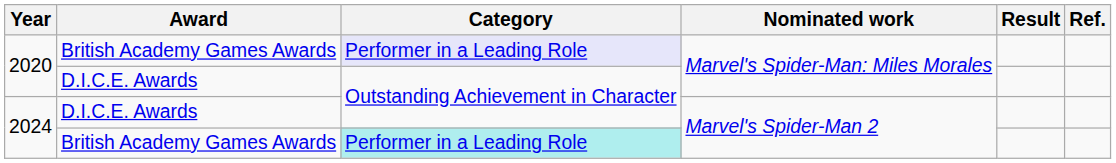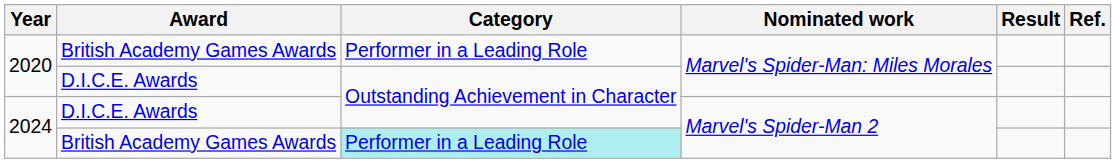(466, 50) lavender background -> (466, 50) no background
